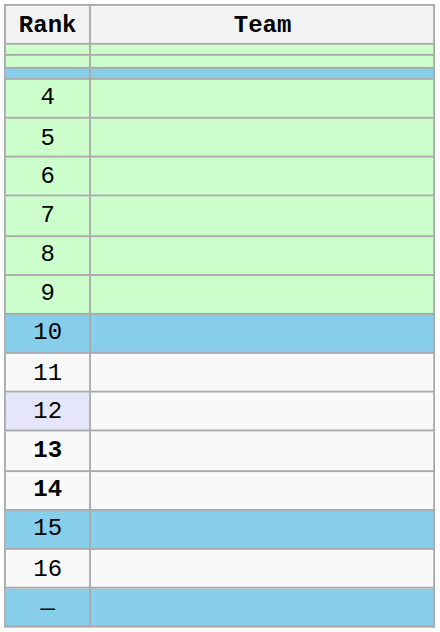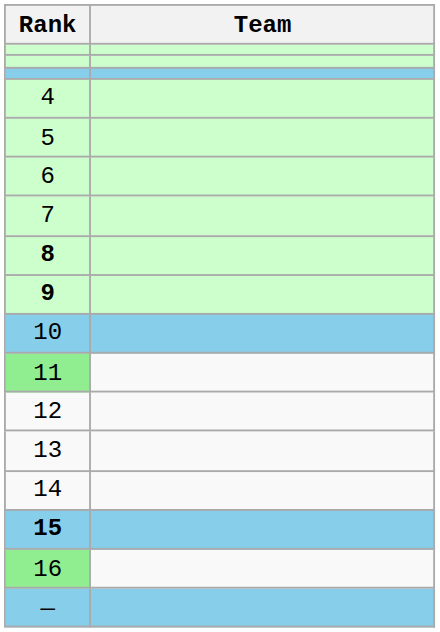(48, 255) normal -> (48, 255) bold
(48, 294) normal -> (48, 294) bold
(48, 372) no background -> (48, 372) lightgreen background
(48, 412) lavender background -> (48, 412) no background
(48, 451) bold -> (48, 451) normal
(48, 490) bold -> (48, 490) normal
(48, 529) normal -> (48, 529) bold
(48, 568) no background -> (48, 568) lightgreen background
